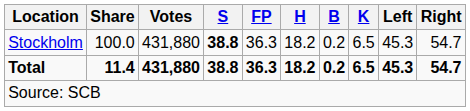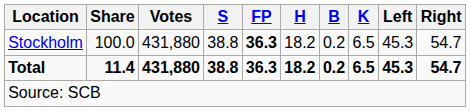(223, 42) bold -> (223, 42) normal
(261, 42) normal -> (261, 42) bold
